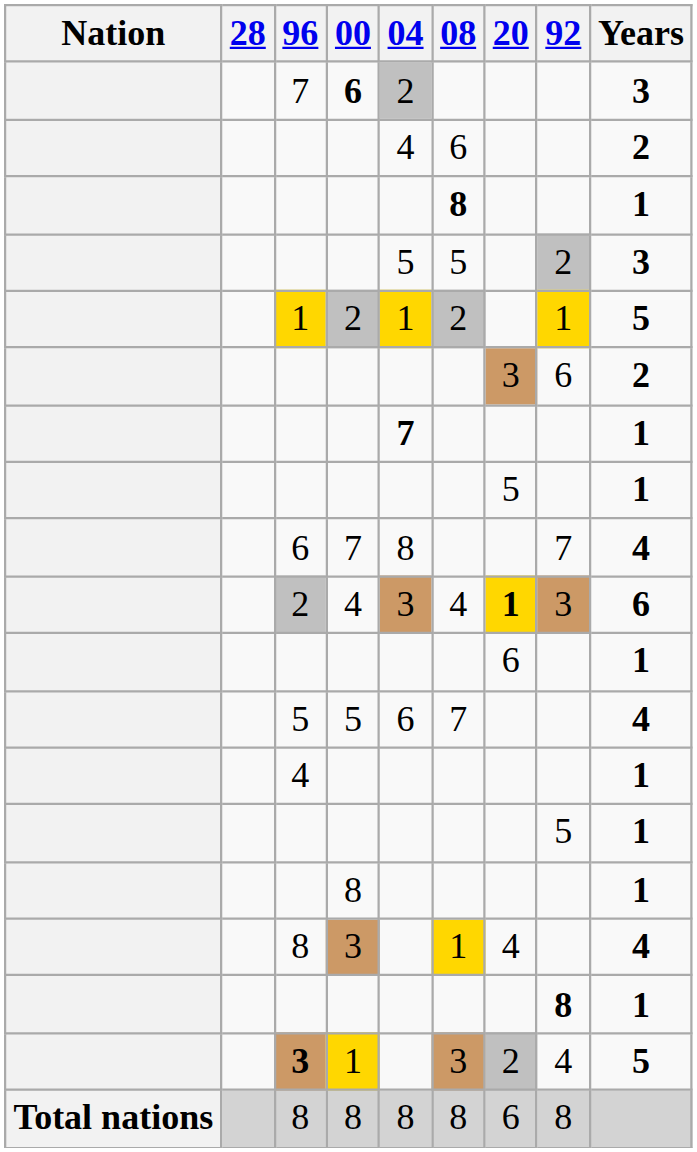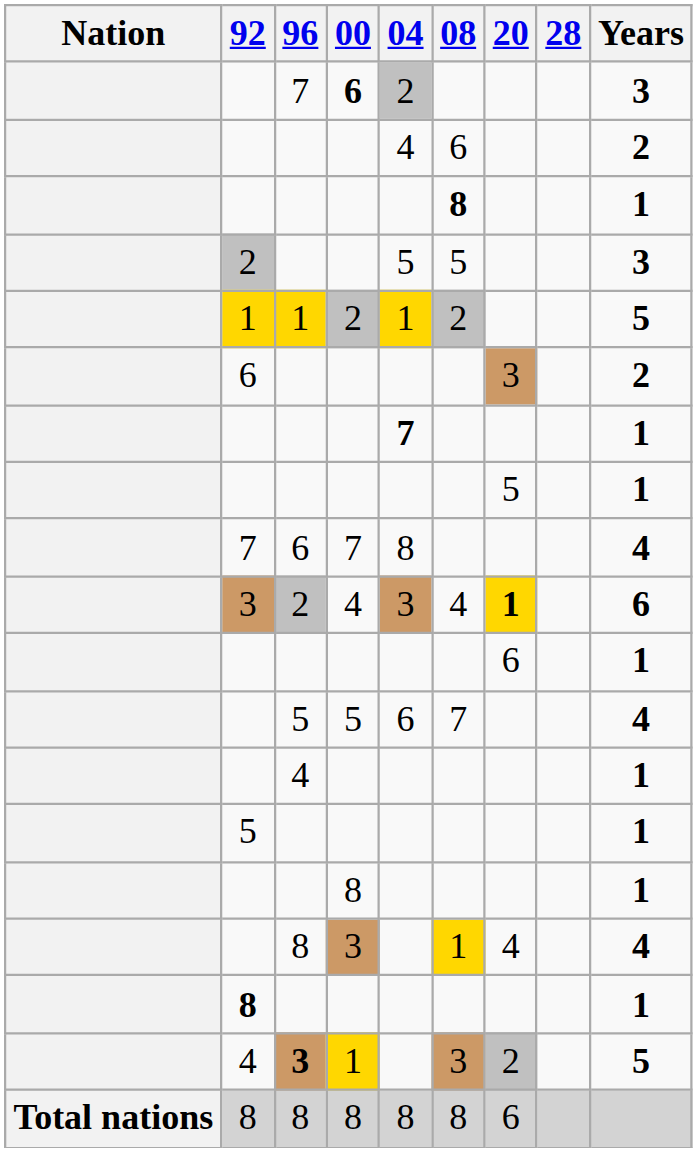columns swapped: (563, 33) <-> (248, 33)
